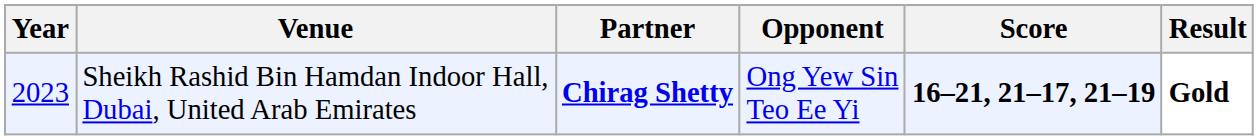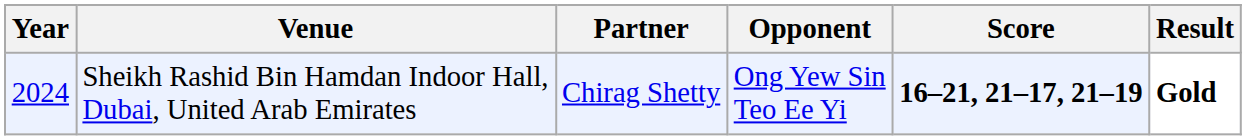(40, 92) 2023 -> (40, 92) 2024
(648, 92) bold -> (641, 92) normal
